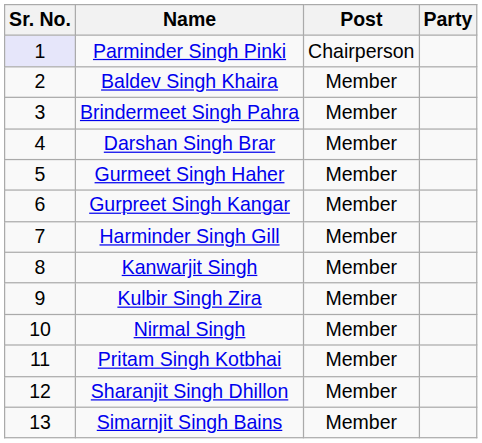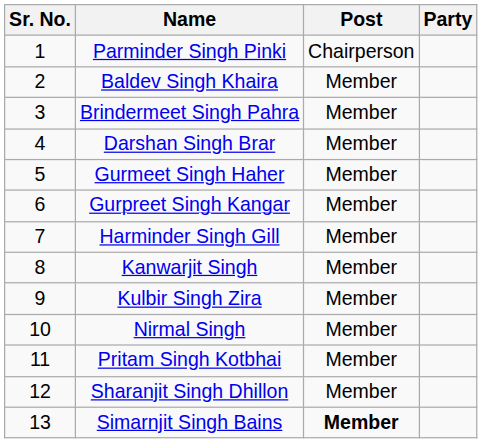(40, 50) lavender background -> (40, 50) no background
(361, 422) normal -> (361, 422) bold
